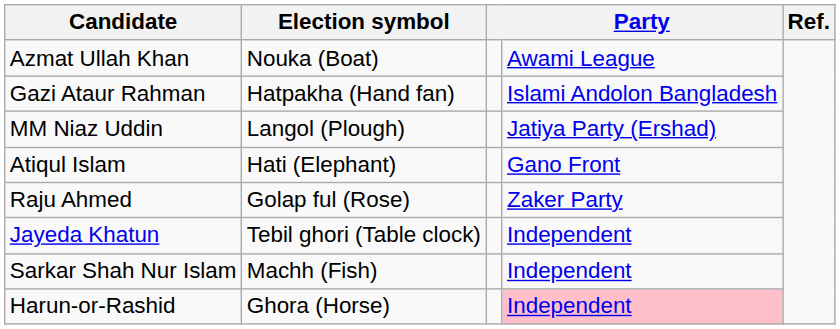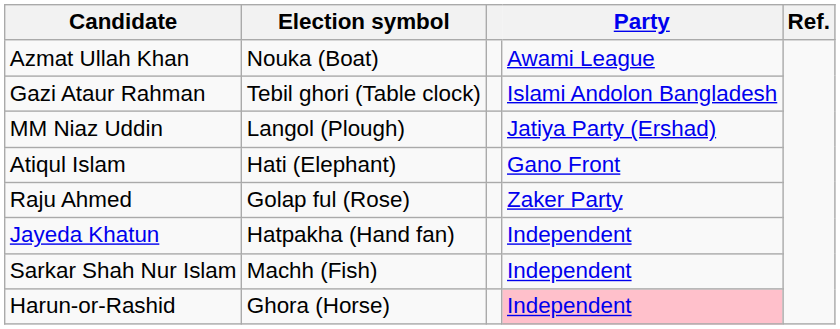(351, 93) Hatpakha (Hand fan) -> (364, 93) Tebil ghori (Table clock)
(364, 235) Tebil ghori (Table clock) -> (351, 235) Hatpakha (Hand fan)
